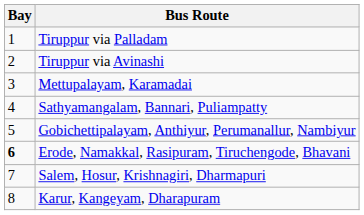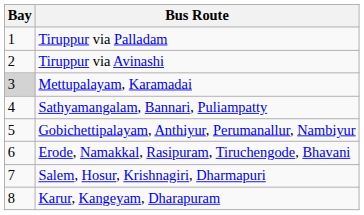(11, 84) no background -> (11, 84) lightgrey background
(11, 152) bold -> (11, 152) normal
